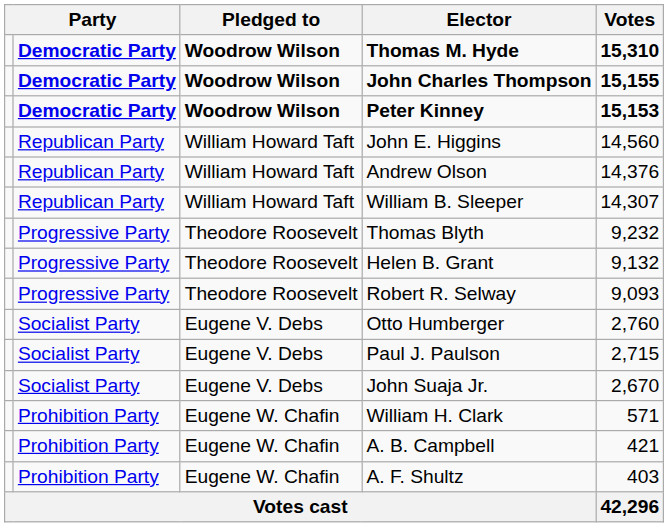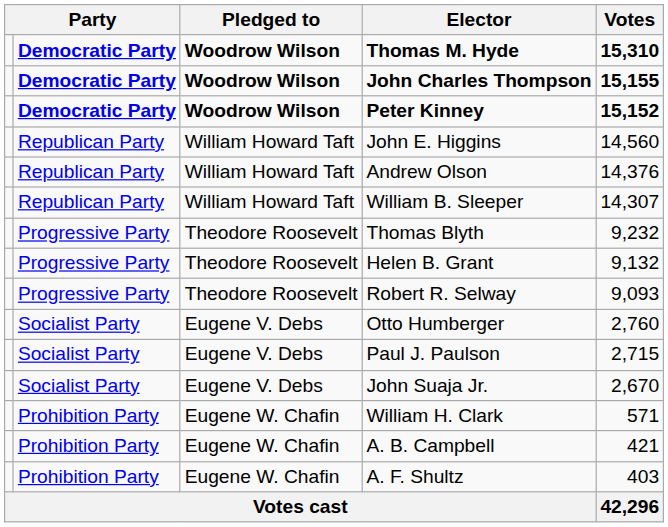(630, 111) 15,153 -> (630, 111) 15,152
